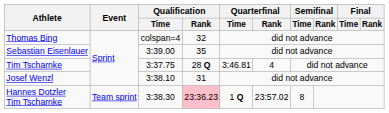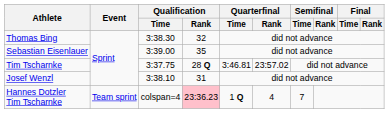(160, 38) colspan=4 -> (160, 38) 3:38.30
(272, 65) 4 -> (272, 65) 23:57.02
(160, 97) 3:38.30 -> (160, 97) colspan=4
(272, 97) 23:57.02 -> (272, 97) 4
(302, 97) 8 -> (302, 97) 7
